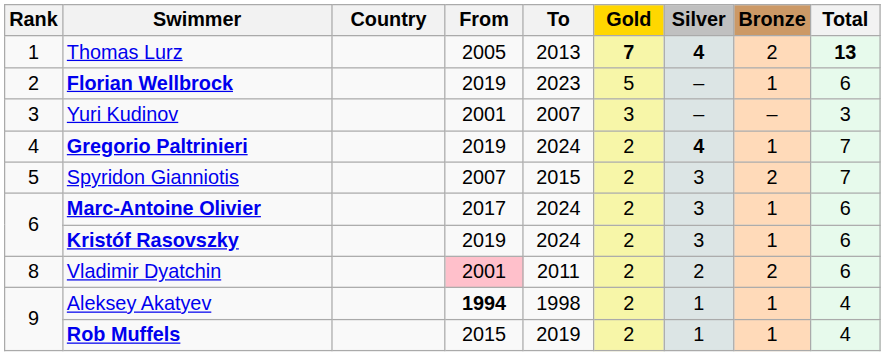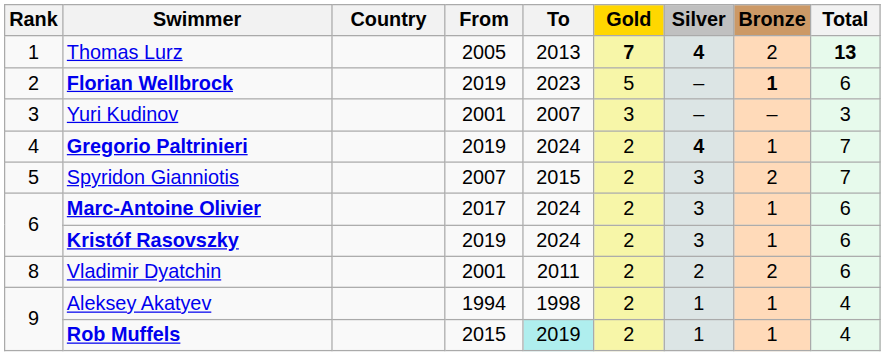(772, 83) normal -> (772, 83) bold
(484, 271) pink background -> (484, 271) no background
(484, 303) bold -> (484, 303) normal
(558, 334) no background -> (558, 334) paleturquoise background
